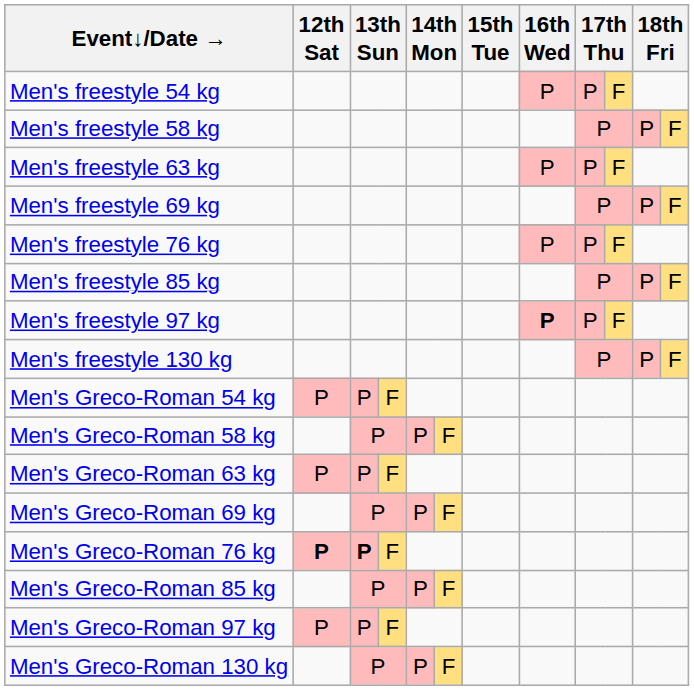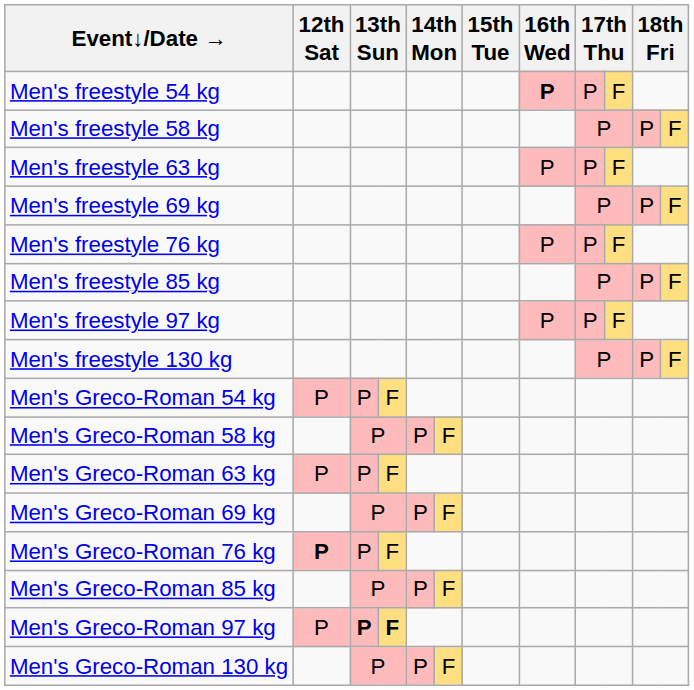(547, 90) normal -> (547, 90) bold
(547, 320) bold -> (547, 320) normal
(364, 551) bold -> (364, 551) normal
(364, 627) normal -> (364, 627) bold
(392, 627) normal -> (392, 627) bold
